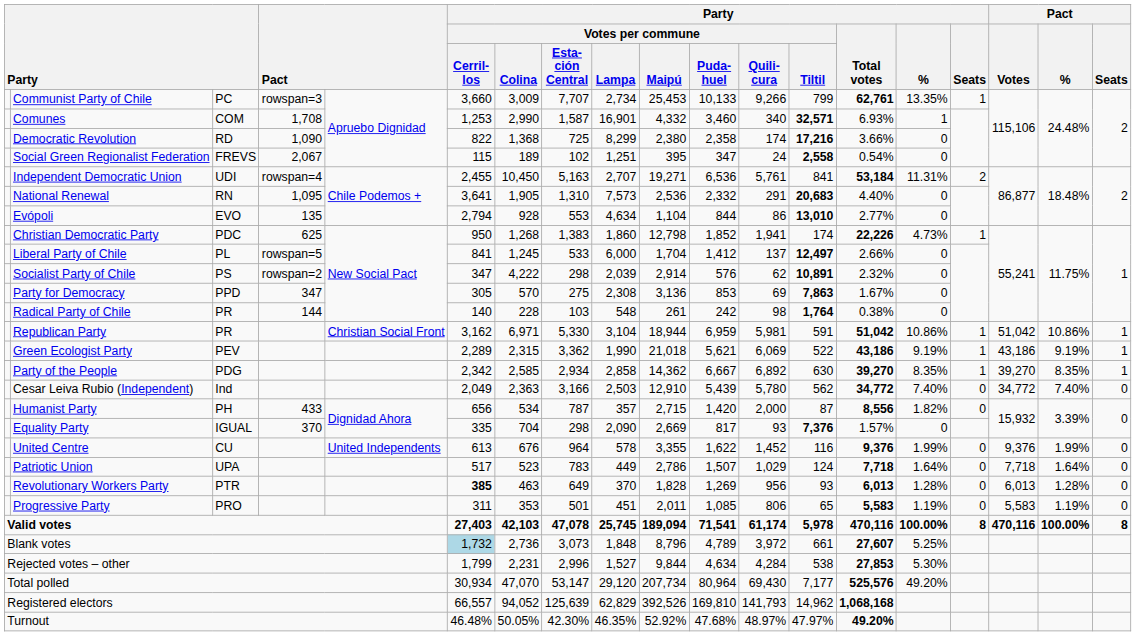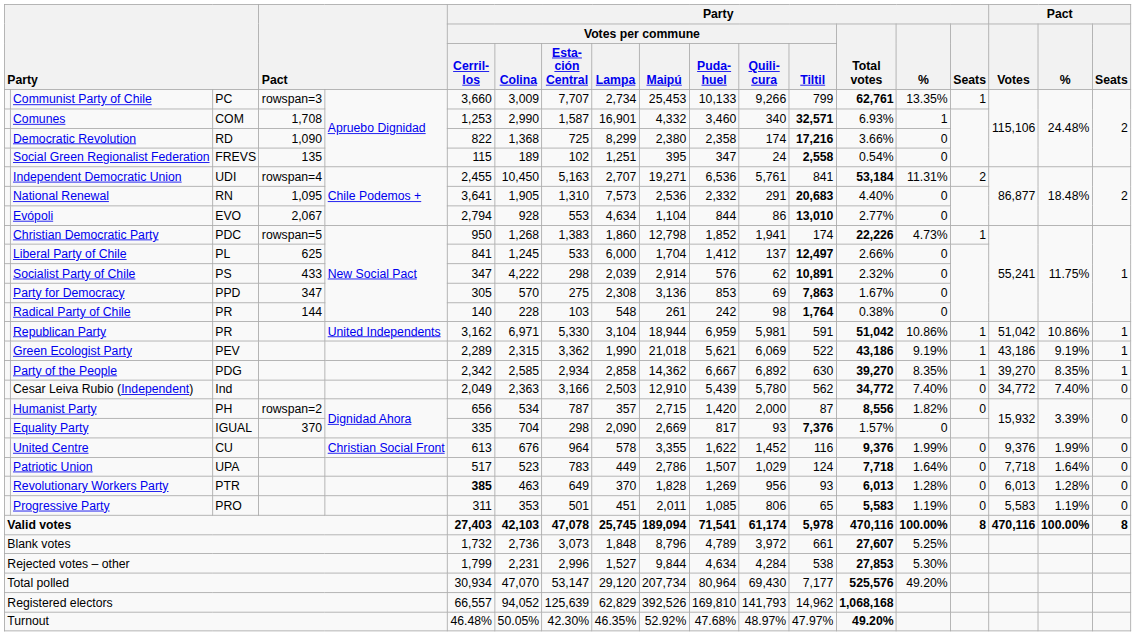(307, 158) 2,067 -> (312, 158) 135
(312, 216) 135 -> (307, 216) 2,067
(312, 235) 625 -> (292, 235) rowspan=5
(292, 254) rowspan=5 -> (312, 254) 625
(292, 274) rowspan=2 -> (312, 274) 433
(386, 332) Christian Social Front -> (384, 332) United Independents
(312, 409) 433 -> (292, 409) rowspan=2
(384, 448) United Independents -> (386, 448) Christian Social Front
(477, 544) lightblue background -> (477, 544) no background
